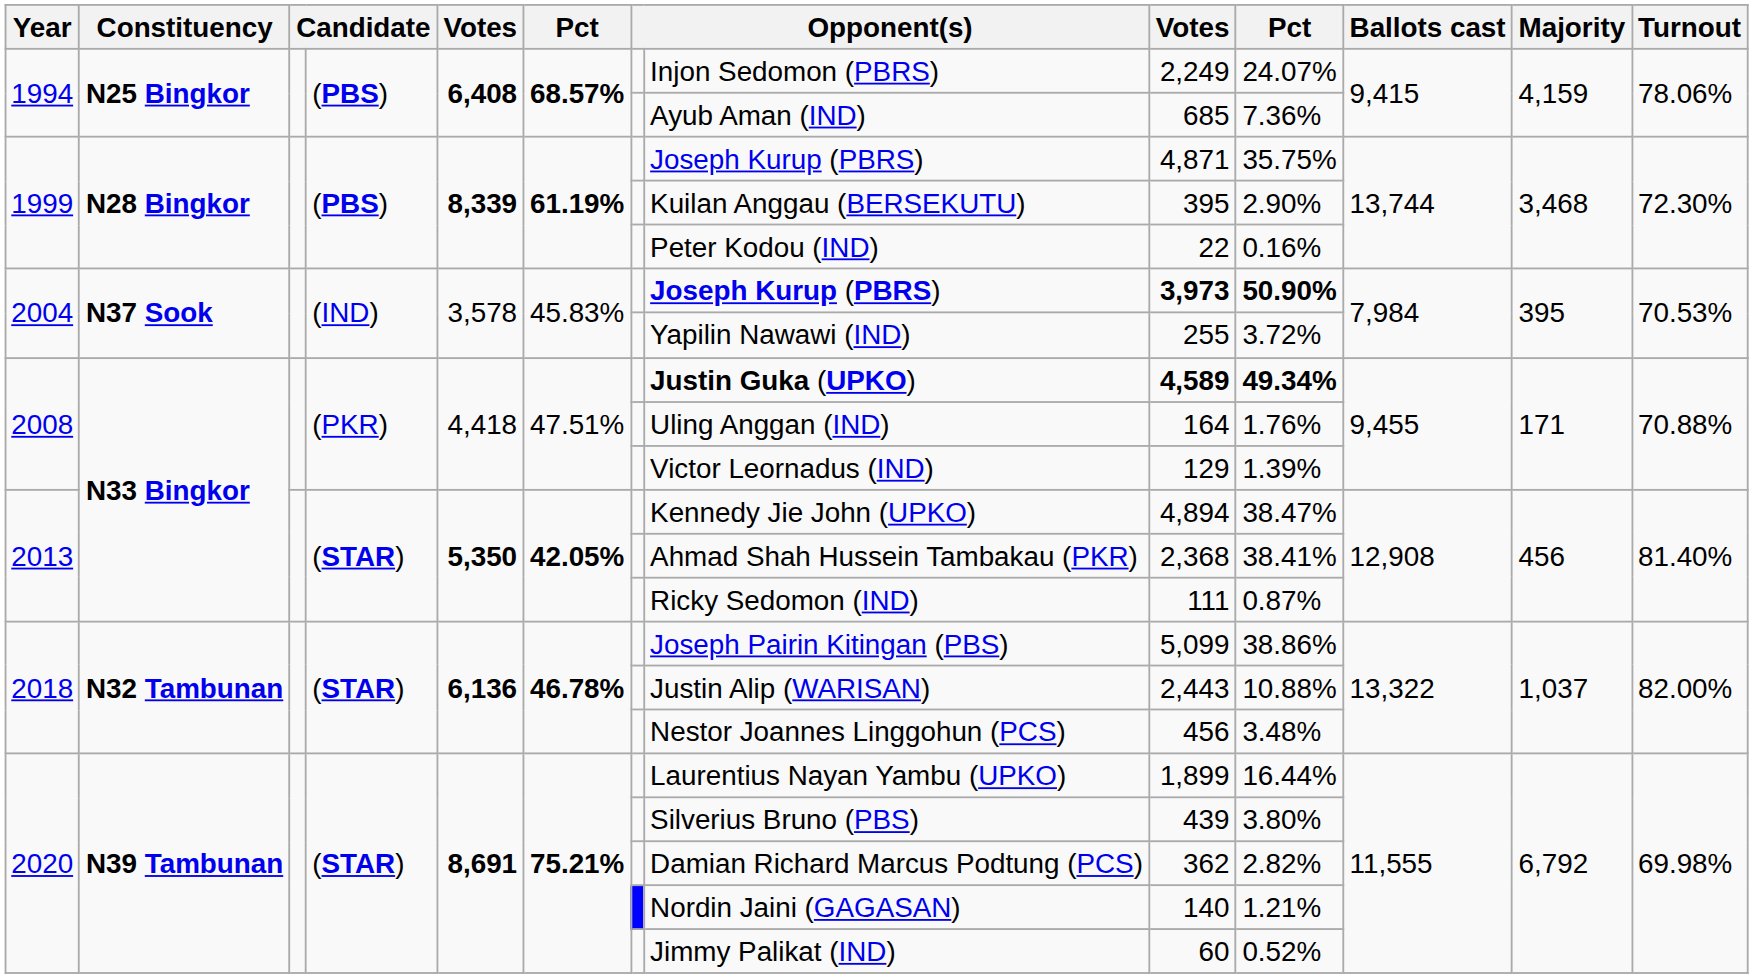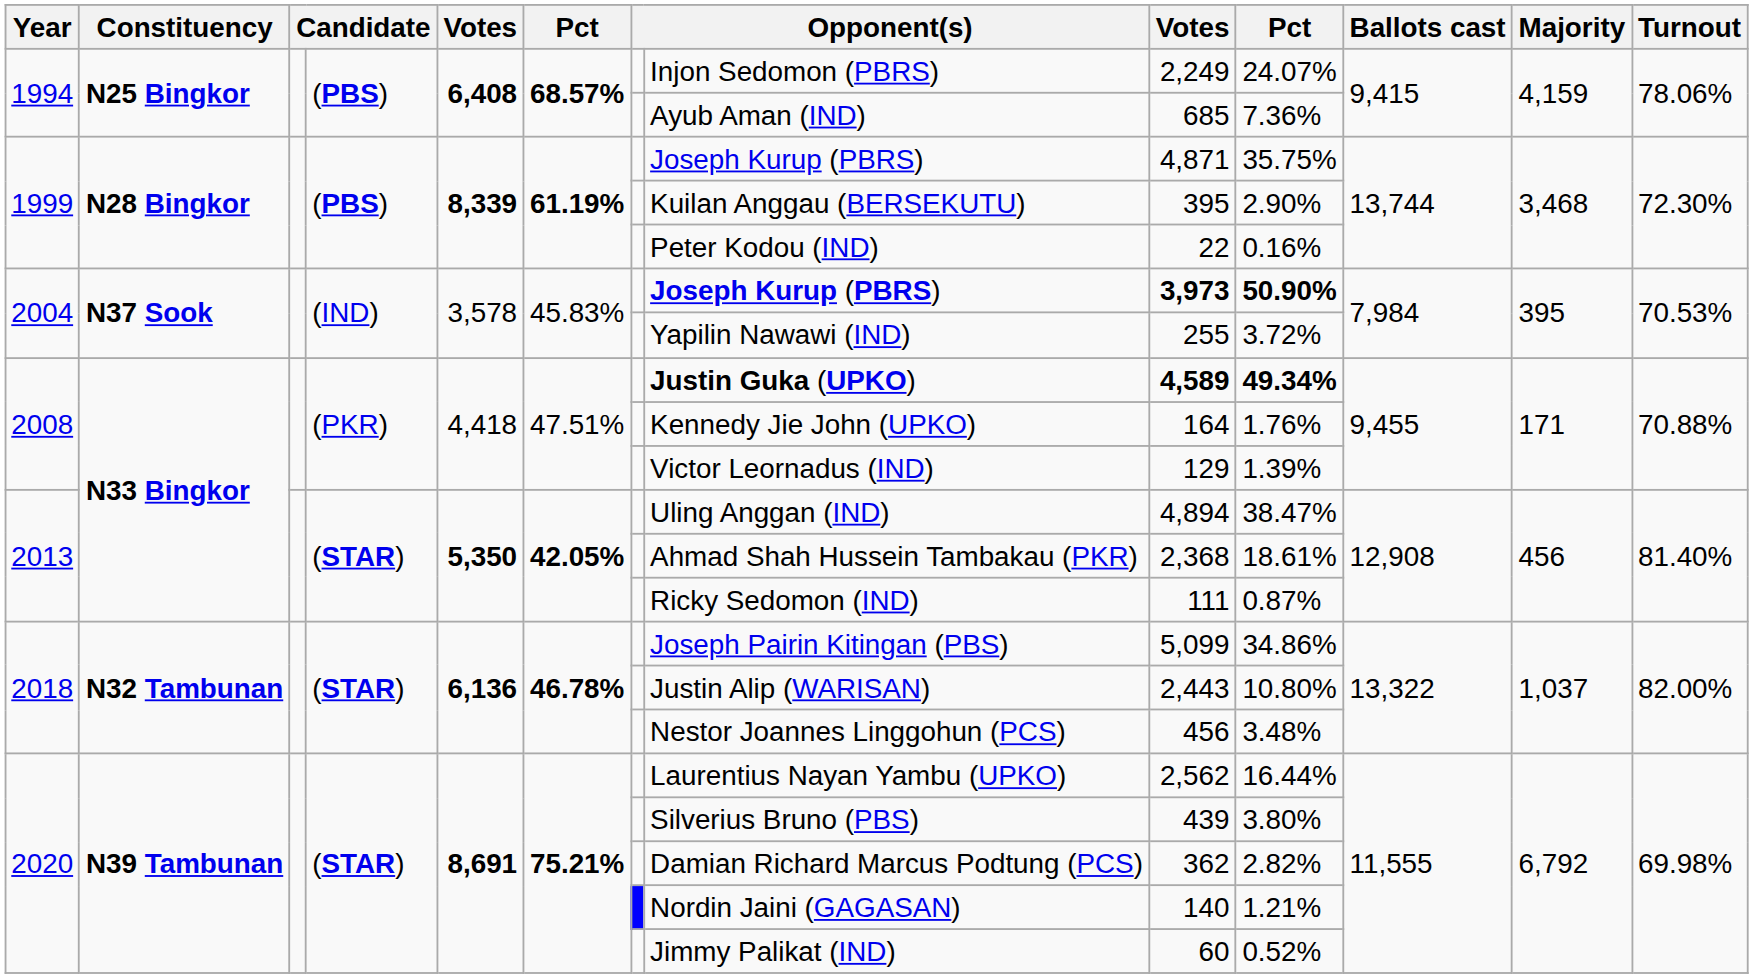(770, 423) Uling Anggan (IND) -> (813, 423) Kennedy Jie John (UPKO)
(813, 511) Kennedy Jie John (UPKO) -> (770, 511) Uling Anggan (IND)
(1290, 555) 38.41% -> (1290, 555) 18.61%
(1290, 643) 38.86% -> (1290, 643) 34.86%
(1290, 687) 10.88% -> (1290, 687) 10.80%
(1195, 776) 1,899 -> (1195, 776) 2,562
